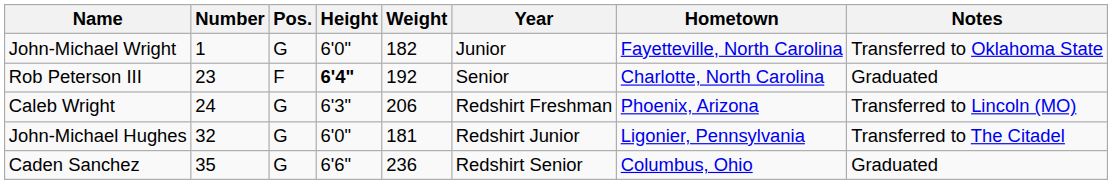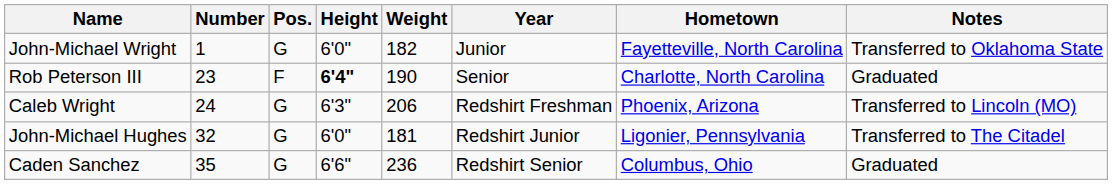(402, 77) 192 -> (402, 77) 190
